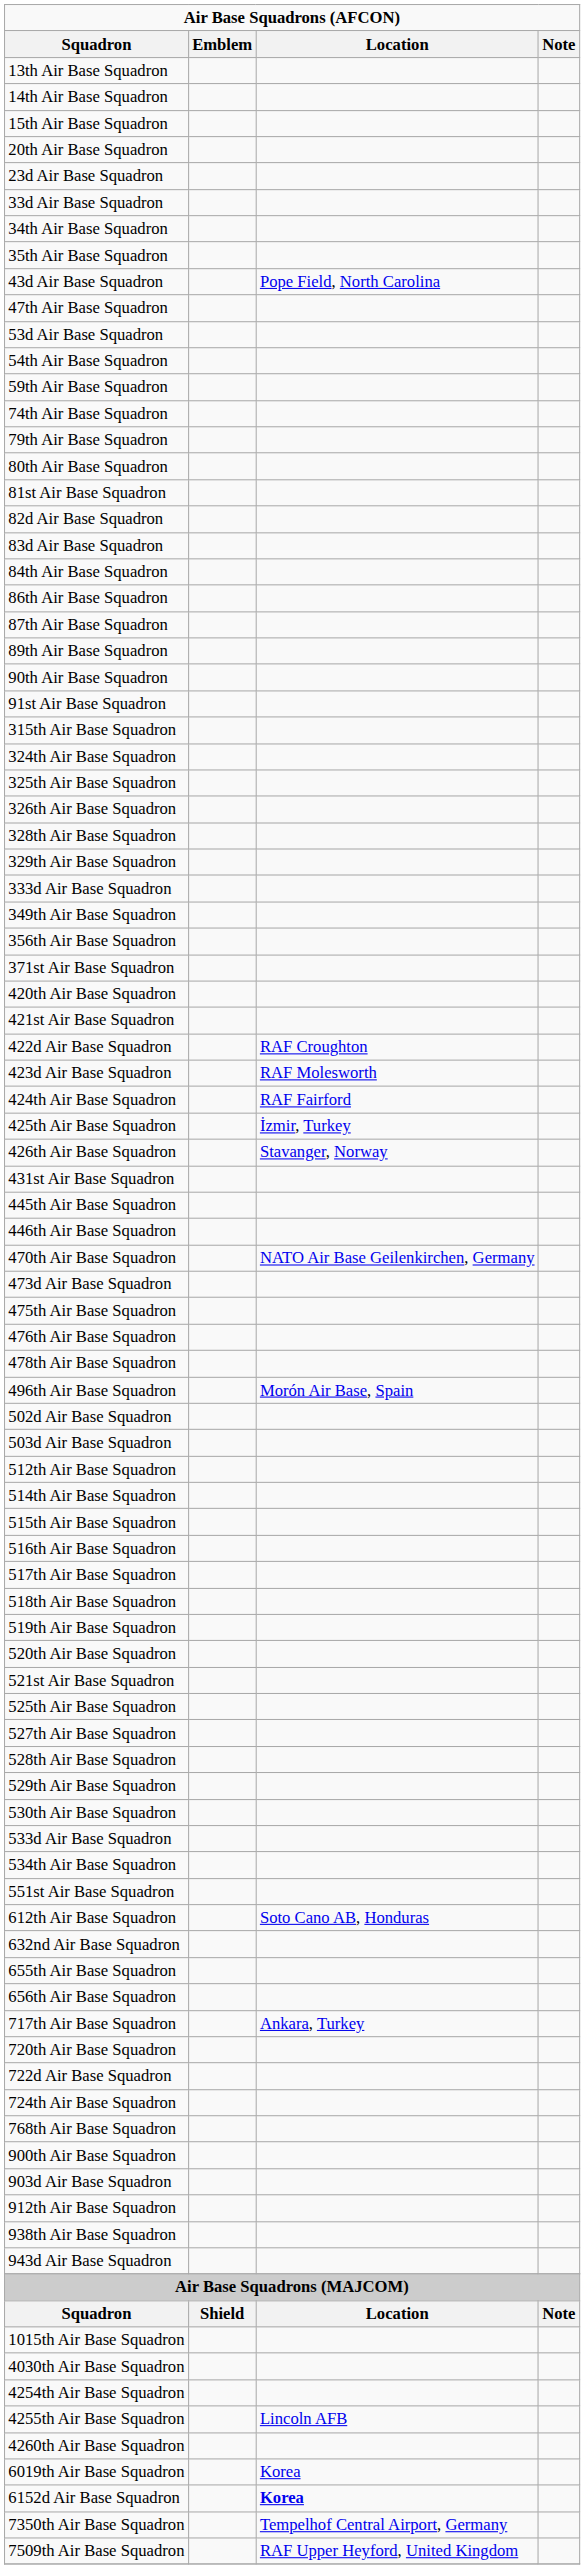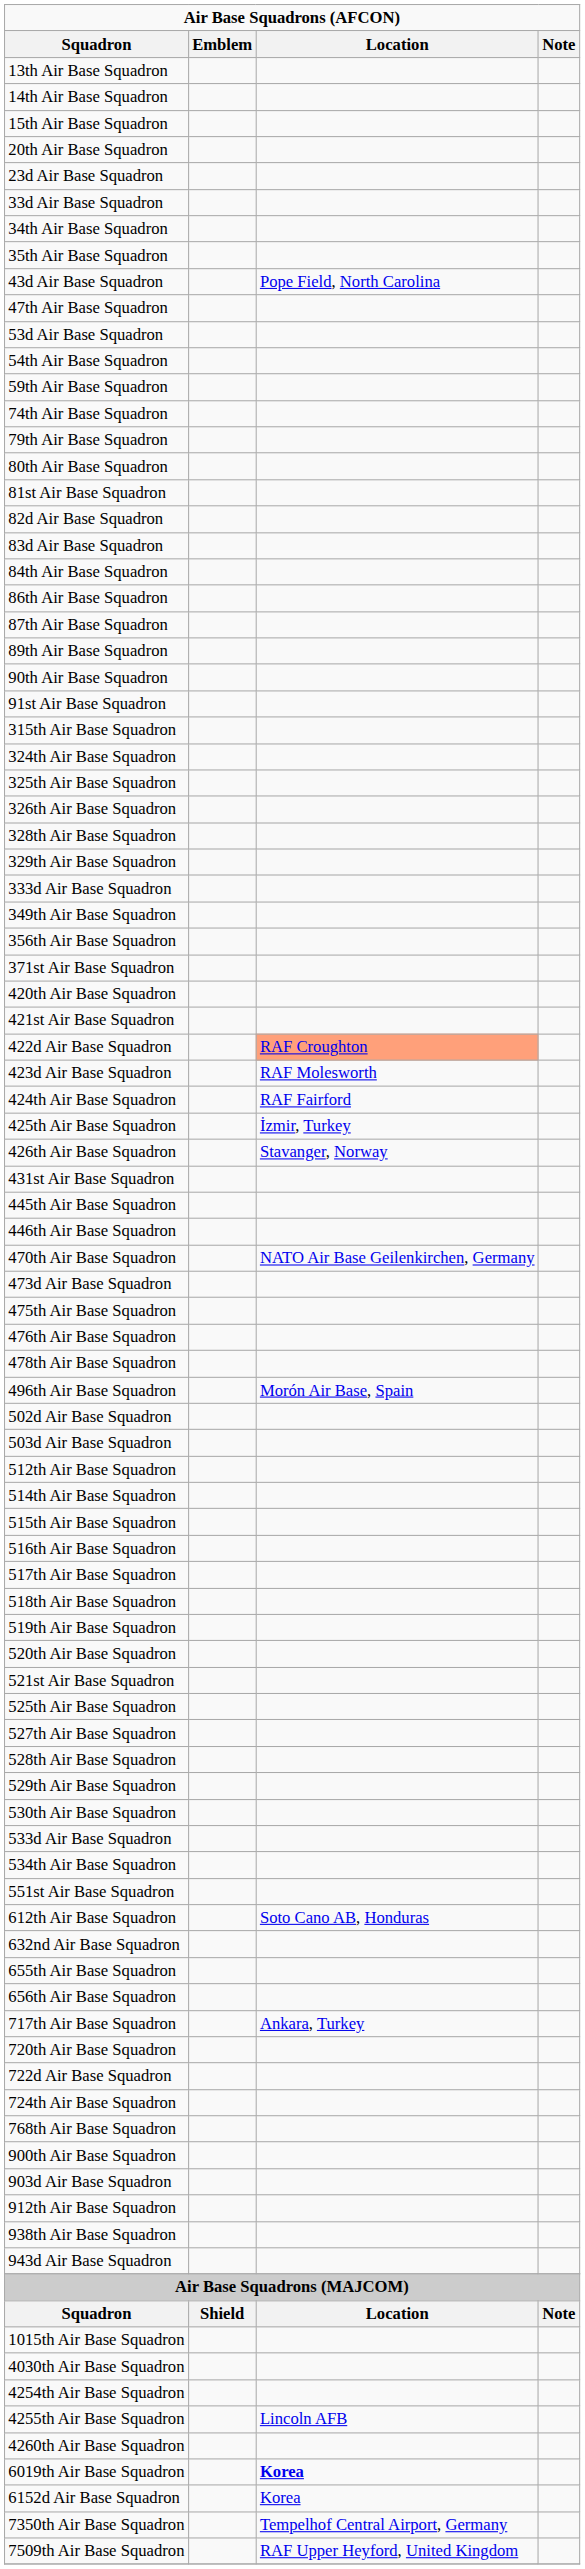(314, 1046) no background -> (314, 1046) lightsalmon background
(280, 2471) normal -> (282, 2471) bold
(282, 2498) bold -> (280, 2498) normal
